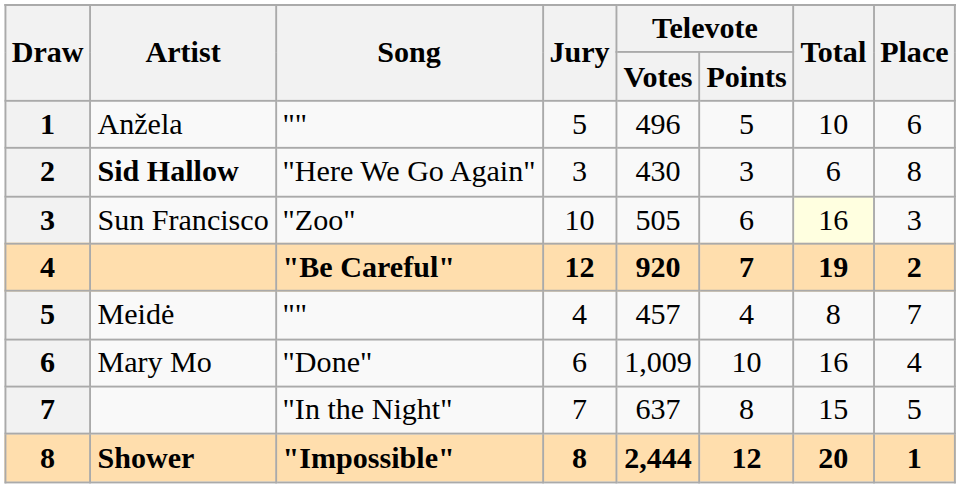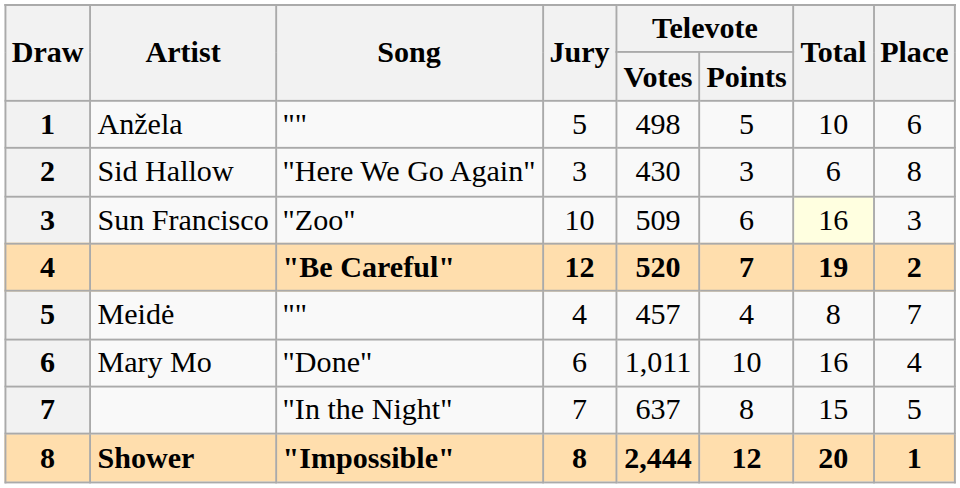(658, 123) 496 -> (658, 123) 498
(168, 171) bold -> (166, 171) normal
(658, 219) 505 -> (658, 219) 509
(658, 266) 920 -> (658, 266) 520
(658, 362) 1,009 -> (658, 362) 1,011
